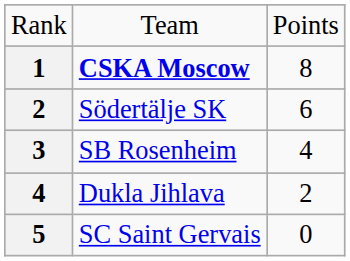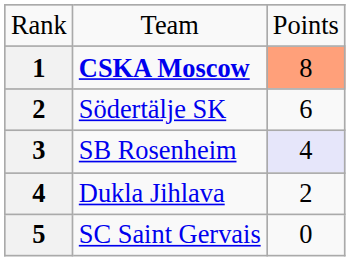(306, 67) no background -> (306, 67) lightsalmon background
(306, 151) no background -> (306, 151) lavender background
